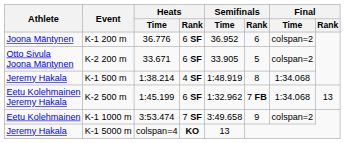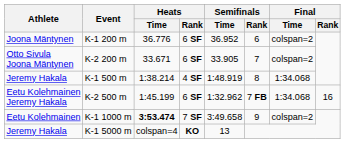(257, 59) 5 -> (257, 59) 7
(328, 98) 13 -> (328, 98) 16
(157, 117) normal -> (157, 117) bold
